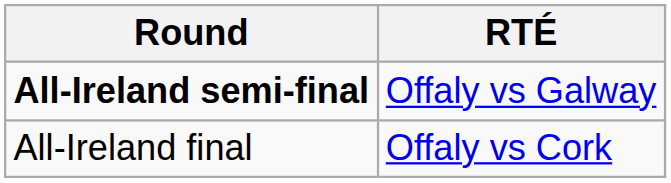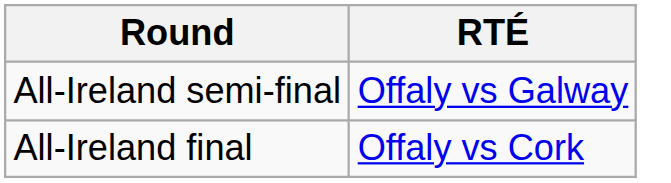(191, 90) bold -> (177, 90) normal
